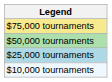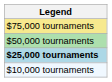(50, 55) normal -> (53, 55) bold
